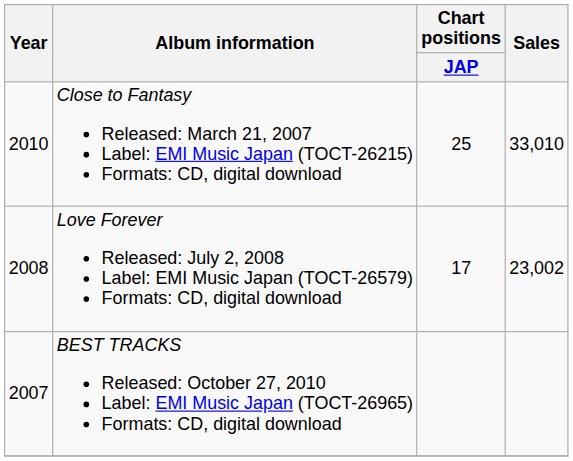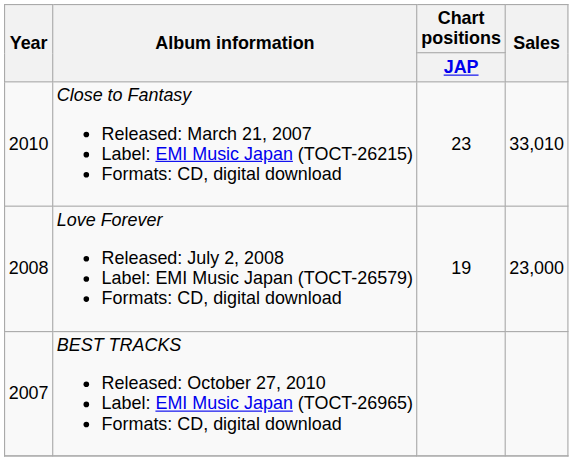(461, 143) 25 -> (461, 143) 23
(461, 268) 17 -> (461, 268) 19
(537, 268) 23,002 -> (537, 268) 23,000
